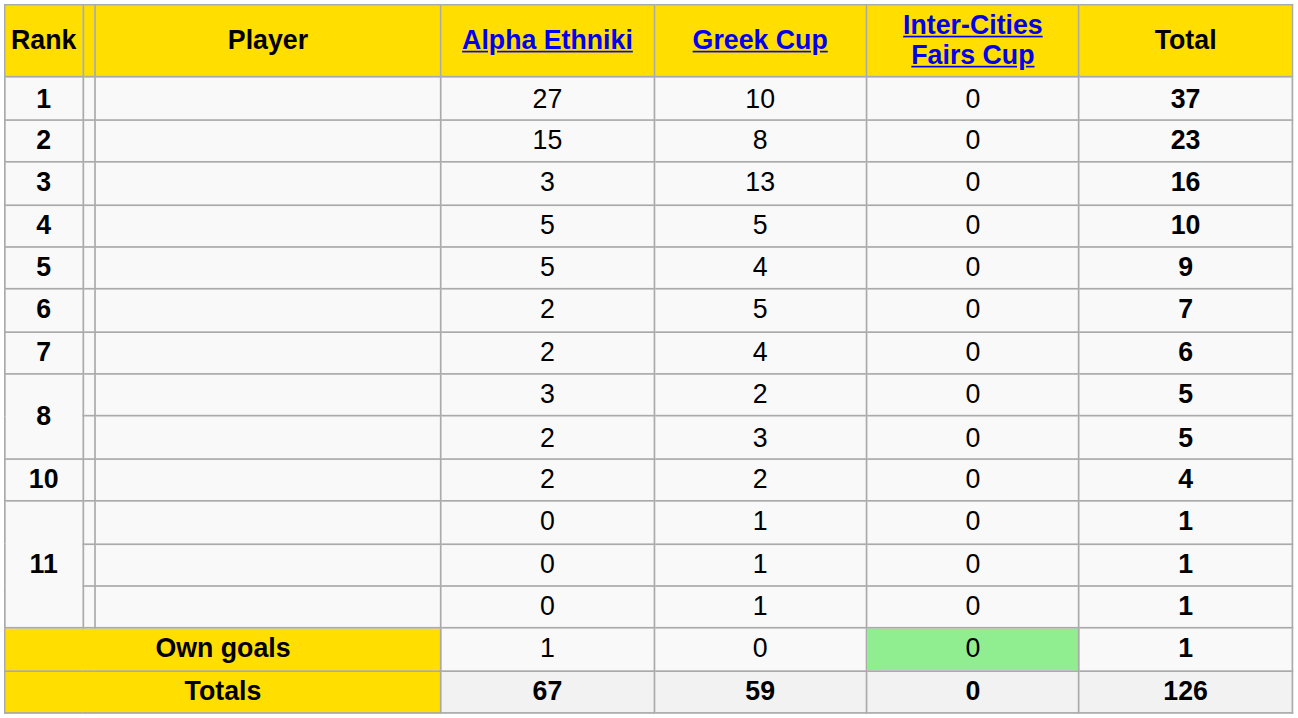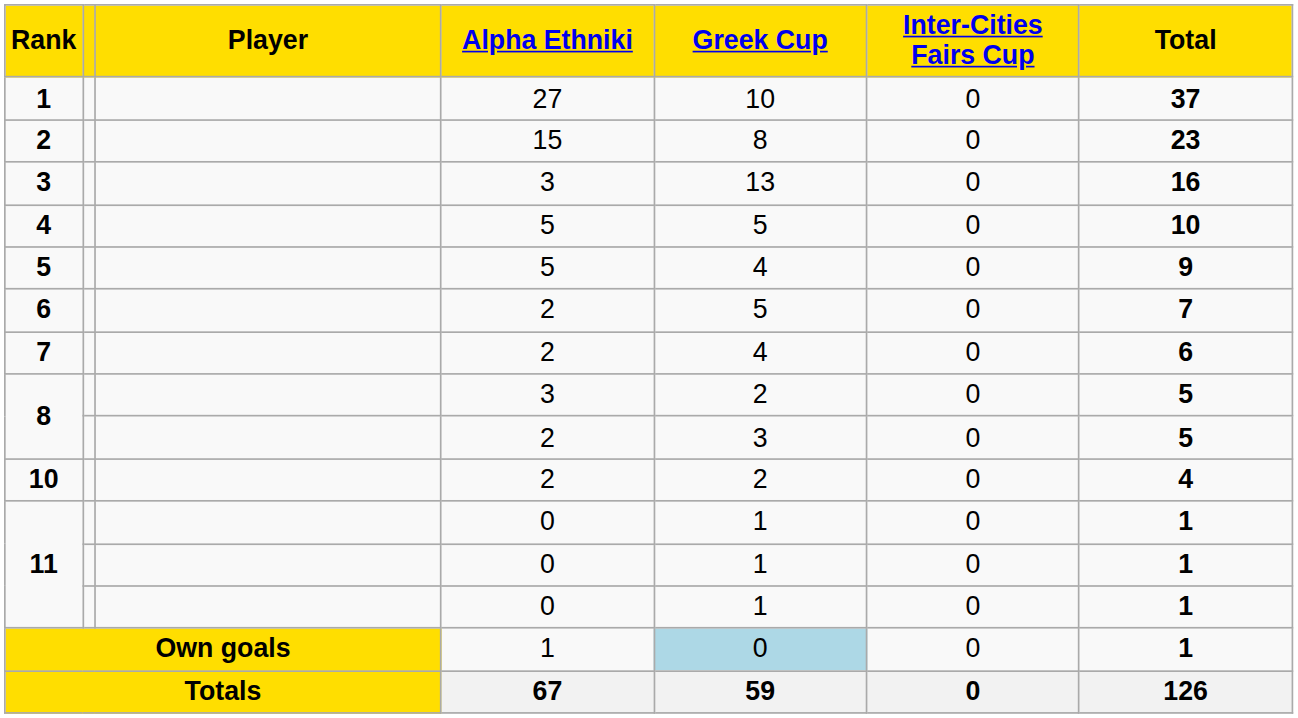(760, 649) no background -> (760, 649) lightblue background
(973, 649) lightgreen background -> (973, 649) no background
